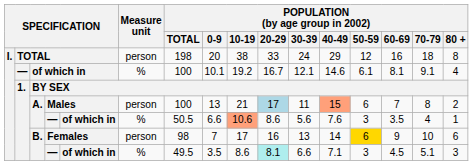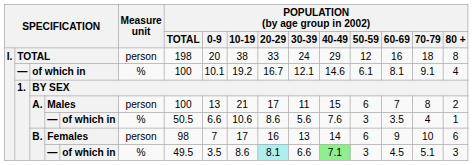(273, 104) lightblue background -> (273, 104) no background
(335, 104) lightsalmon background -> (335, 104) no background
(242, 120) lightsalmon background -> (242, 120) no background
(366, 136) gold background -> (366, 136) no background
(335, 152) no background -> (335, 152) lightgreen background
